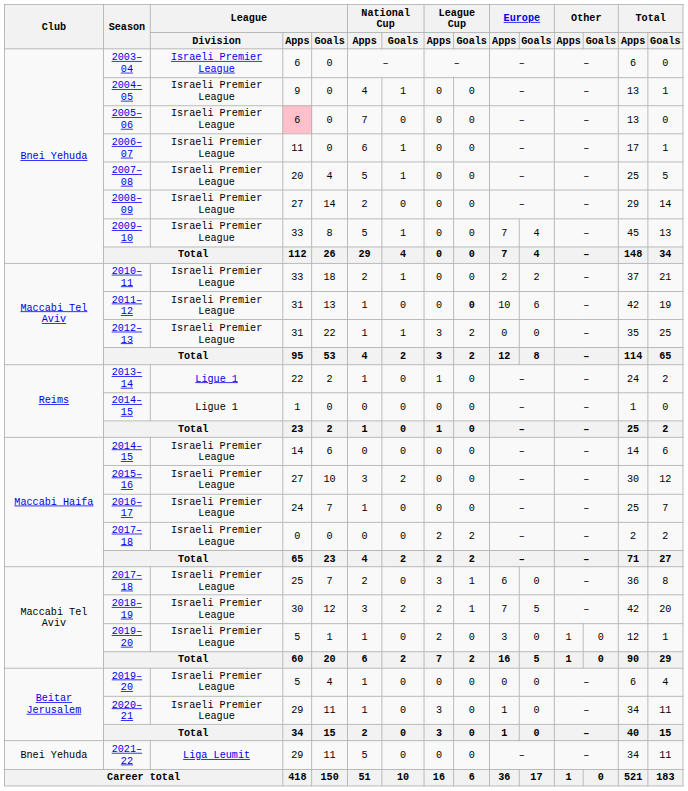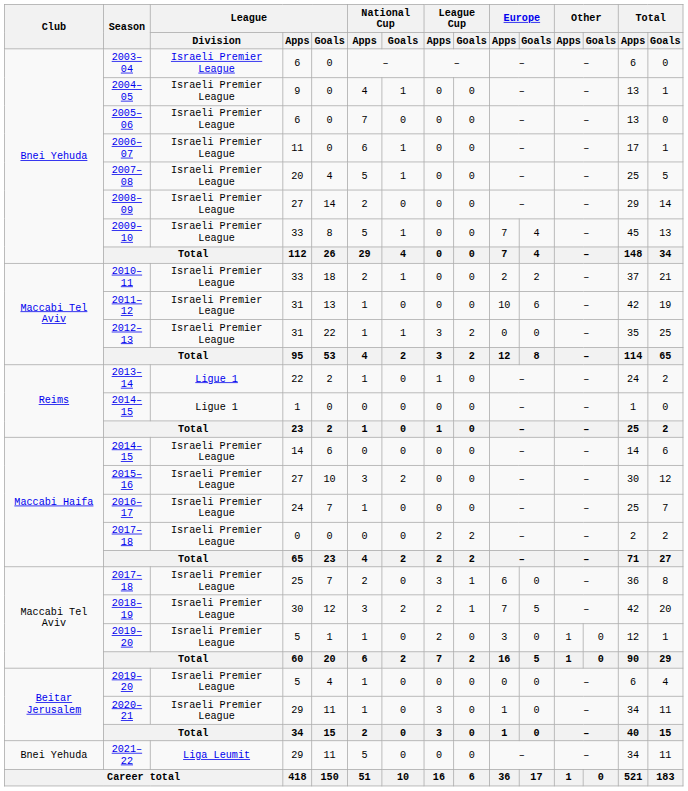(297, 120) pink background -> (297, 120) no background
(472, 306) bold -> (472, 306) normal
